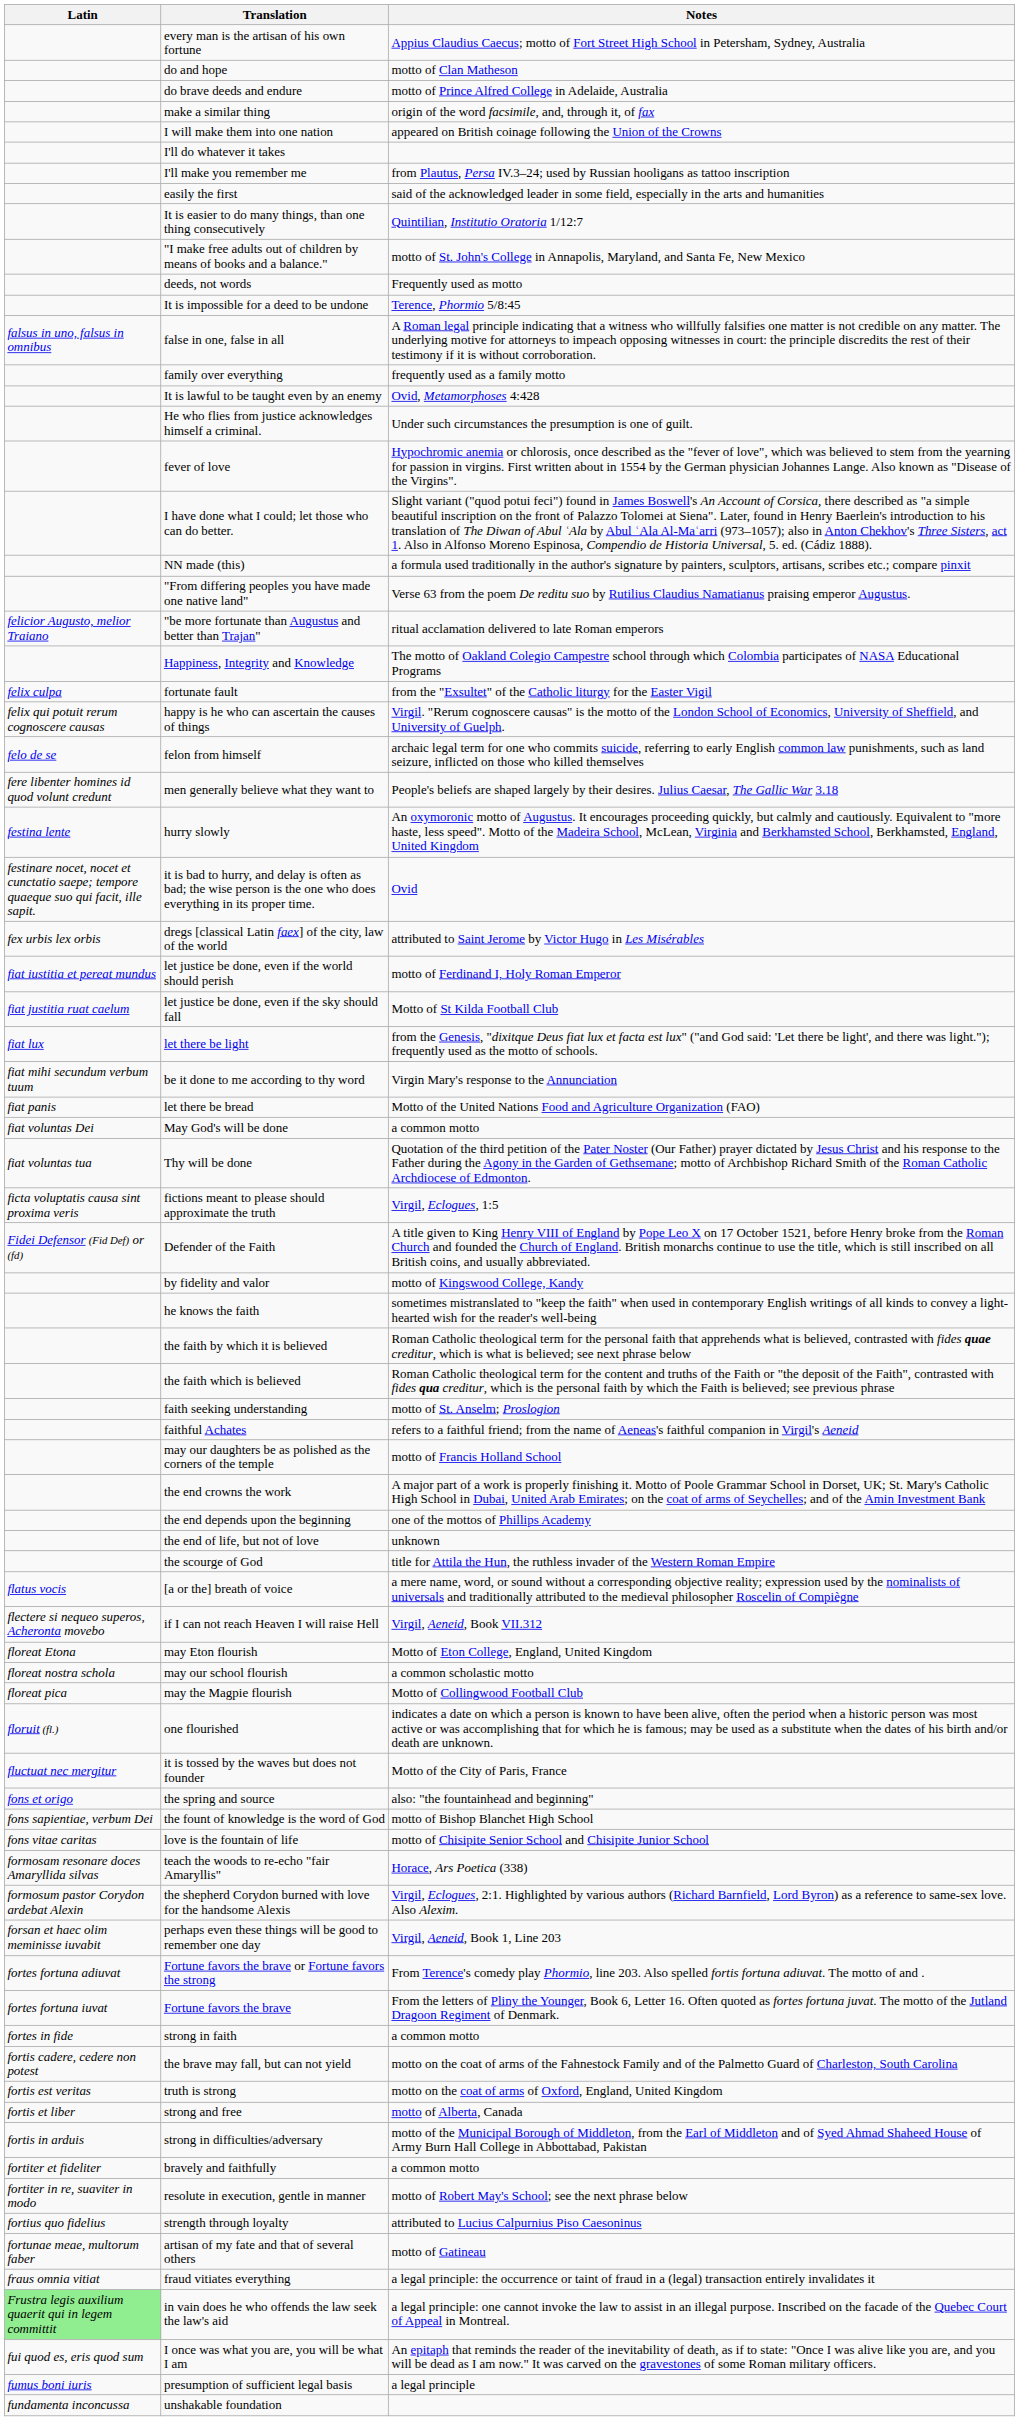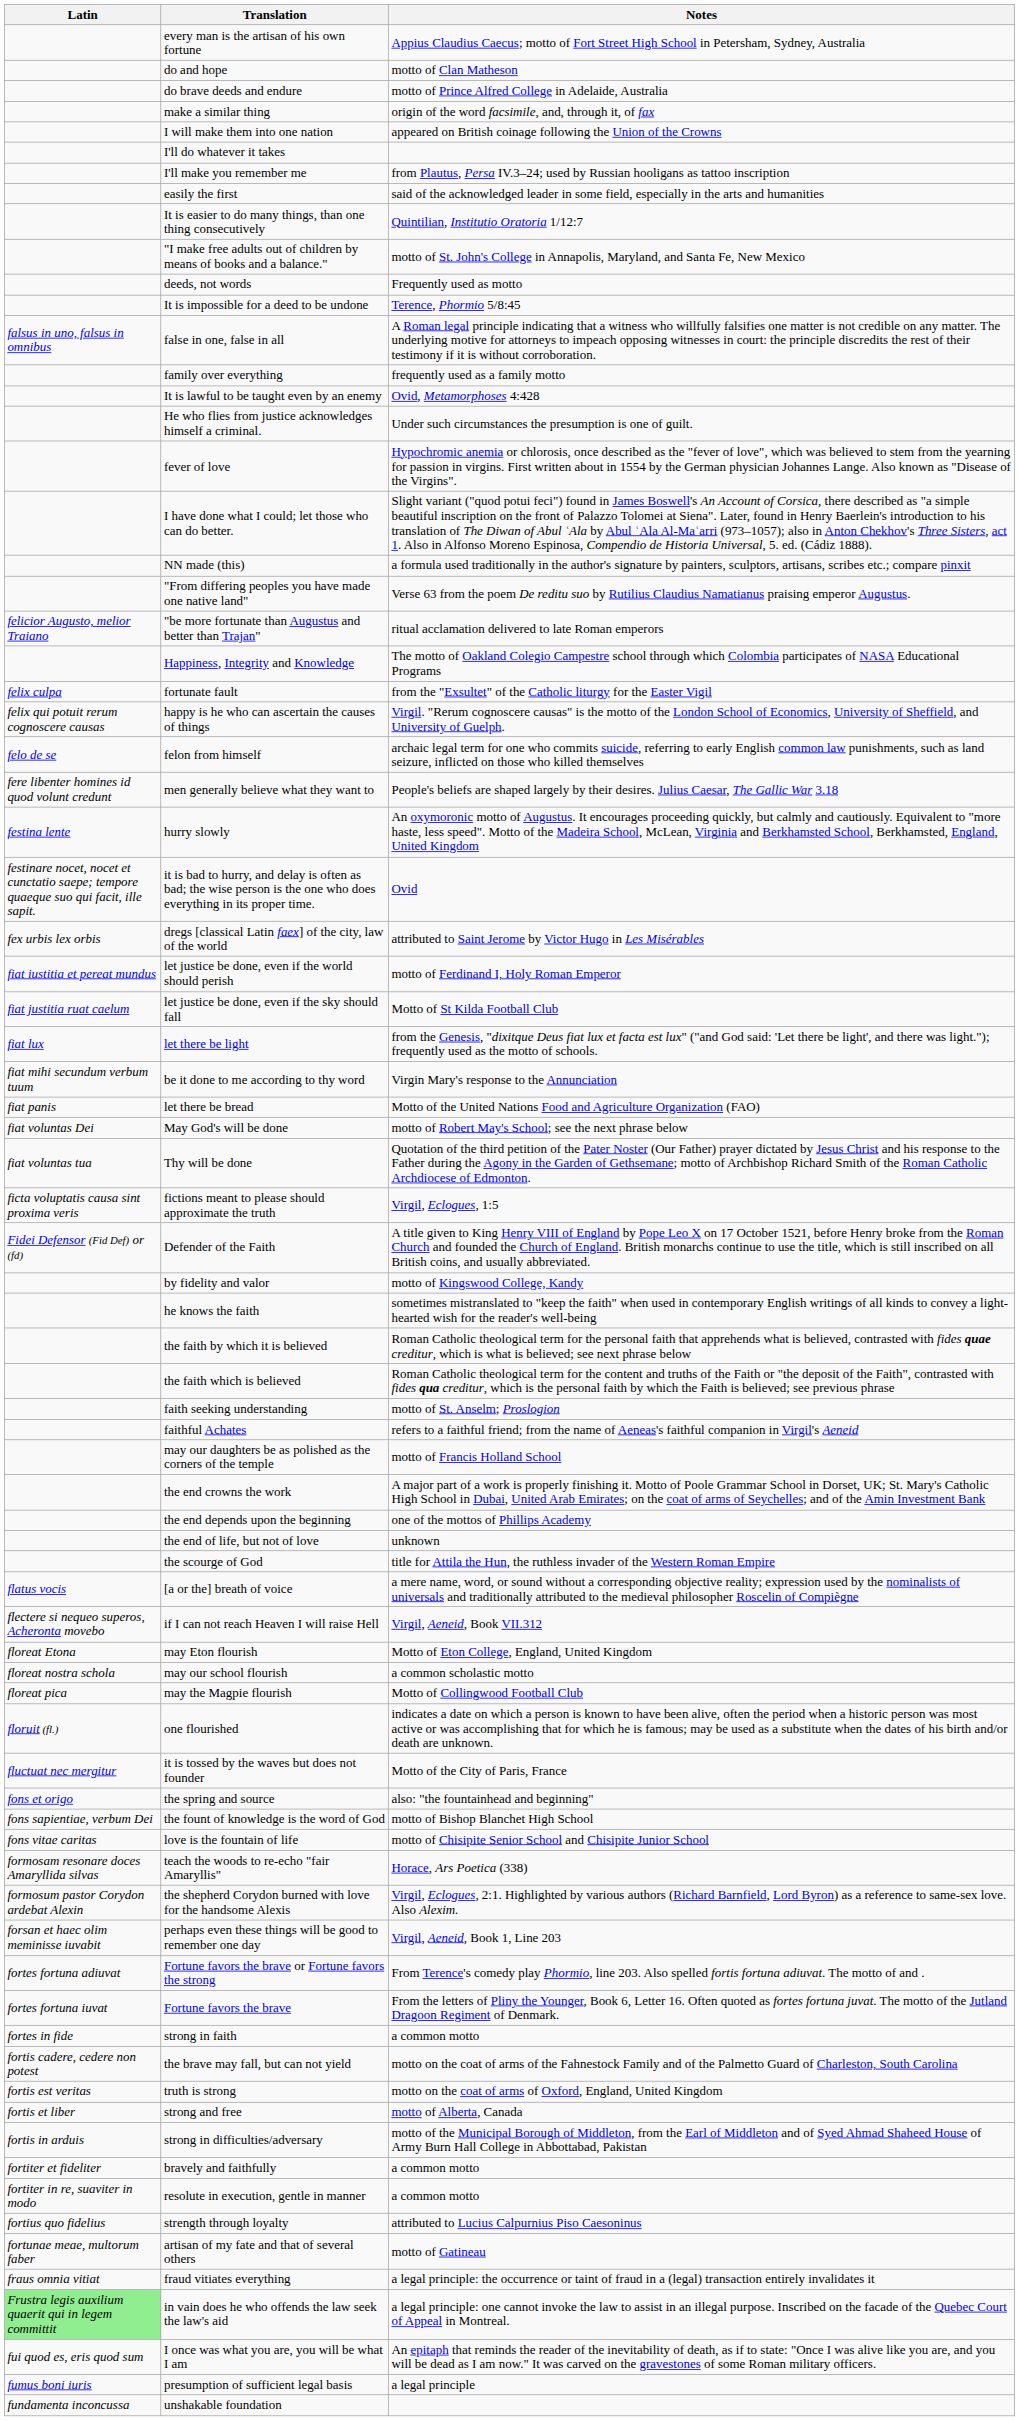(435, 1127) a common motto -> (540, 1127) motto of Robert May's School; see the next phrase below
(540, 2195) motto of Robert May's School; see the next phrase below -> (435, 2195) a common motto
